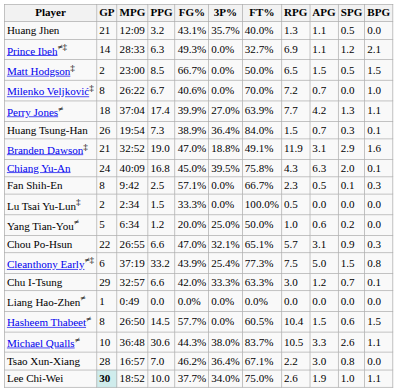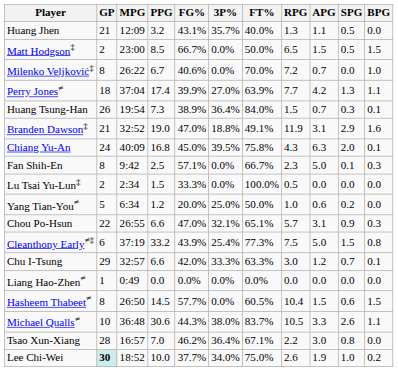- row: (37, 49)
(319, 185) 0.5 -> (319, 165) 5.0
(374, 378) 1.1 -> (374, 358) 0.2
